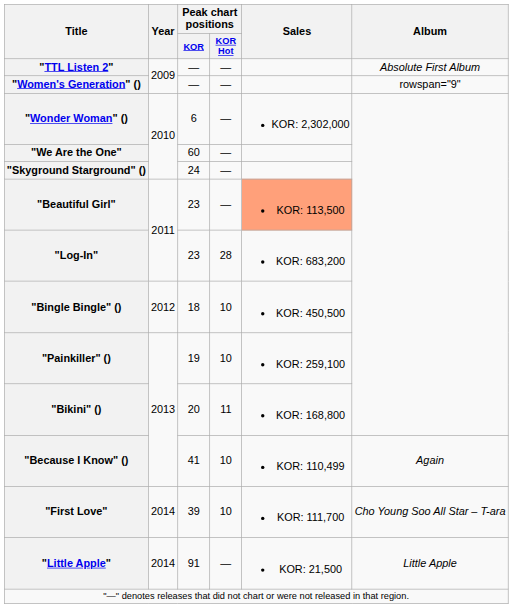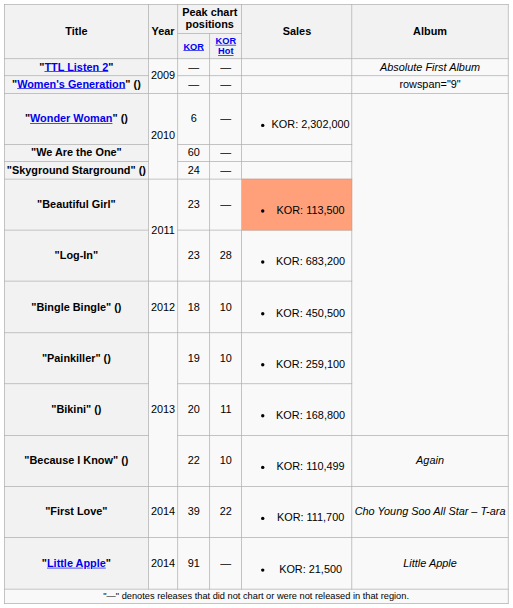(194, 460) 41 -> (194, 460) 22
(226, 512) 10 -> (226, 512) 22
